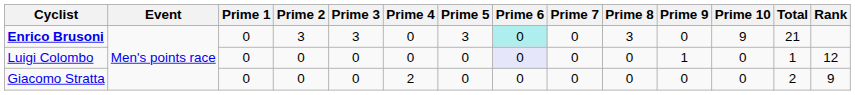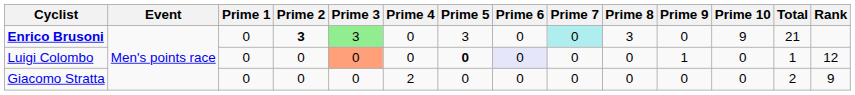(301, 36) normal -> (301, 36) bold
(356, 36) no background -> (356, 36) lightgreen background
(520, 36) paleturquoise background -> (520, 36) no background
(575, 36) no background -> (575, 36) paleturquoise background
(356, 57) no background -> (356, 57) lightsalmon background
(465, 57) normal -> (465, 57) bold
